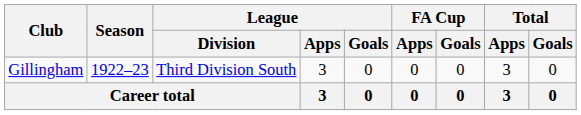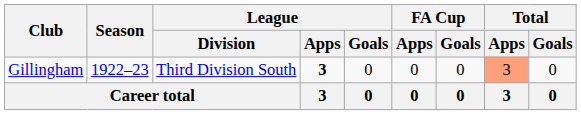(322, 69) normal -> (322, 69) bold
(507, 69) no background -> (507, 69) lightsalmon background
